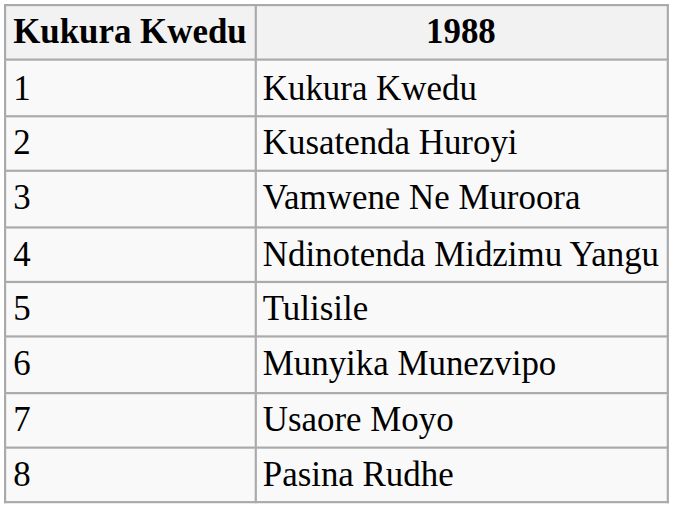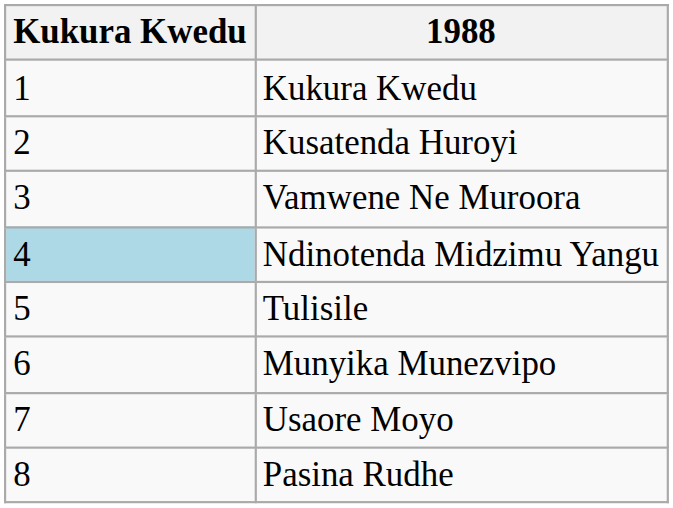(22, 253) no background -> (22, 253) lightblue background
